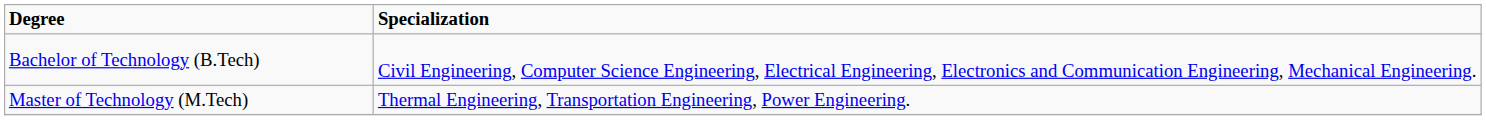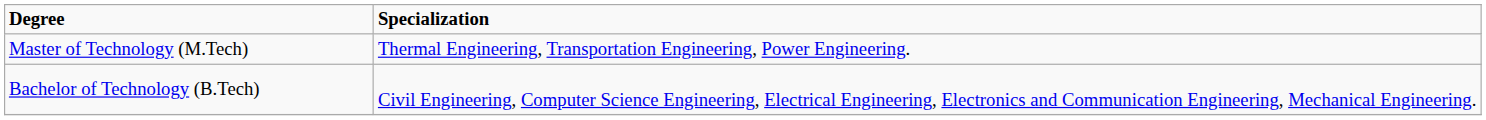rows swapped: (134, 59) <-> (129, 99)
